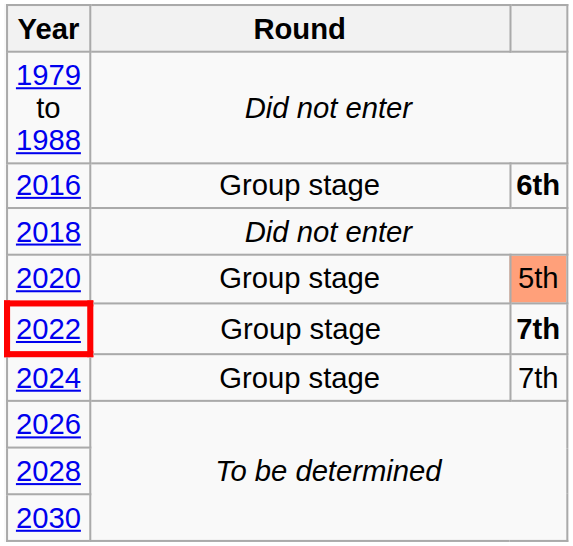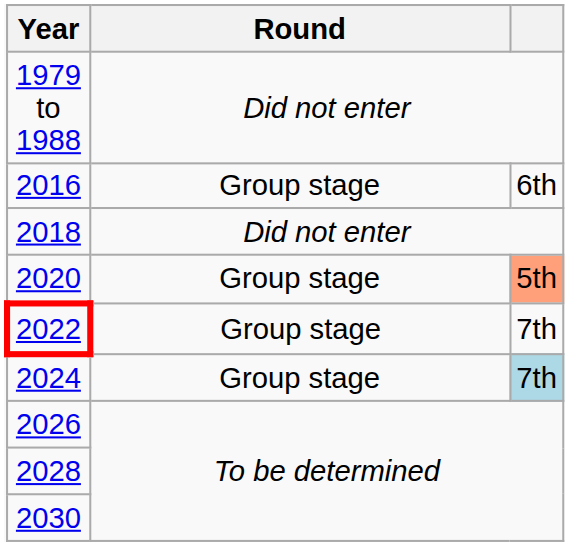(538, 186) bold -> (537, 186) normal
(538, 328) bold -> (537, 328) normal
(538, 378) no background -> (537, 378) lightblue background
